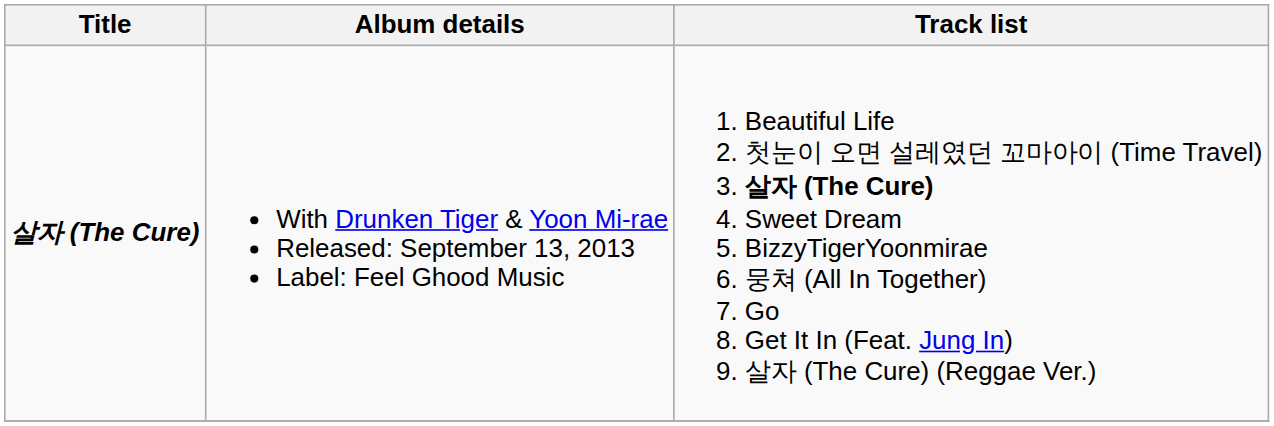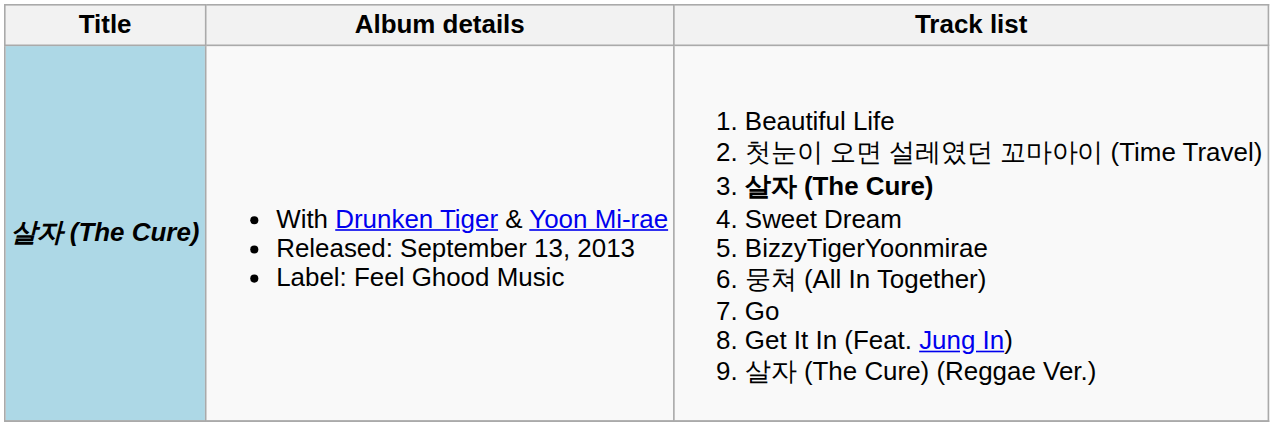(105, 232) no background -> (105, 232) lightblue background
